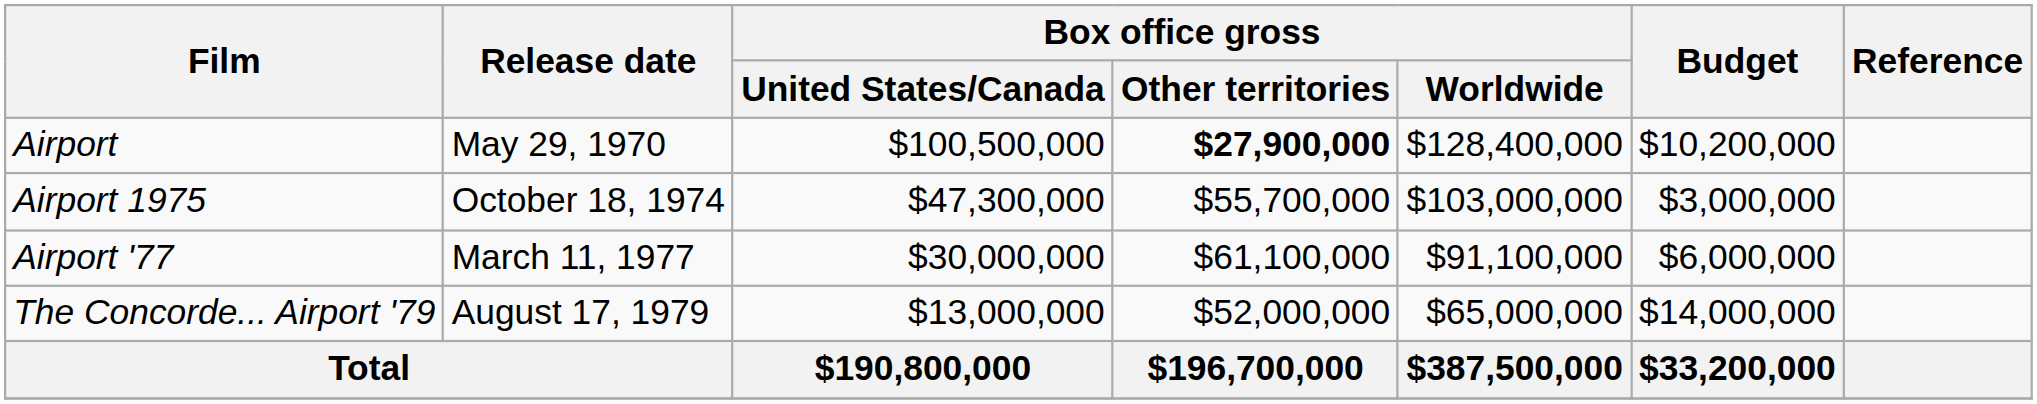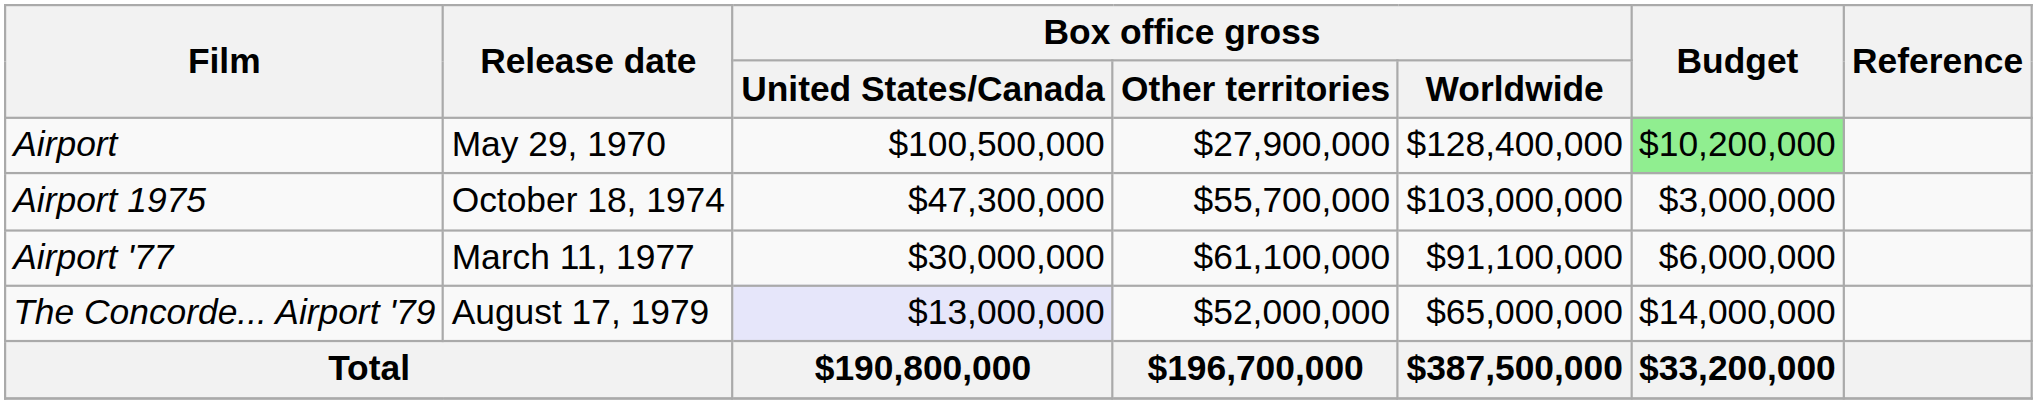(1292, 144) bold -> (1292, 144) normal
(1737, 144) no background -> (1737, 144) lightgreen background
(1006, 312) no background -> (1006, 312) lavender background
